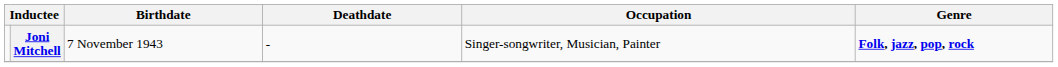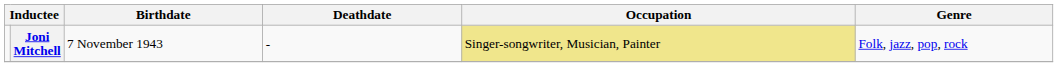(562, 43) no background -> (562, 43) khaki background
(916, 43) bold -> (913, 43) normal
